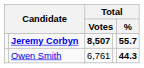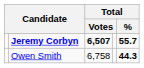(99, 41) 8,507 -> (99, 41) 6,507
(99, 56) 6,761 -> (99, 56) 6,758
